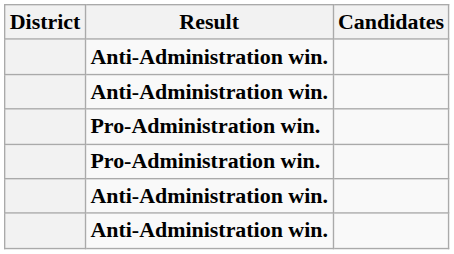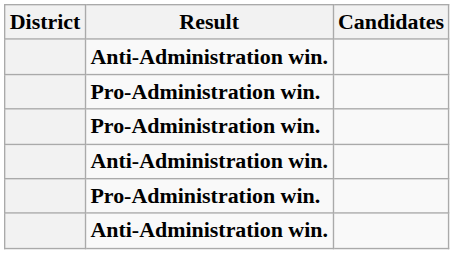(209, 91) Anti-Administration win. -> (205, 91) Pro-Administration win.
(205, 160) Pro-Administration win. -> (209, 160) Anti-Administration win.
(209, 195) Anti-Administration win. -> (205, 195) Pro-Administration win.
